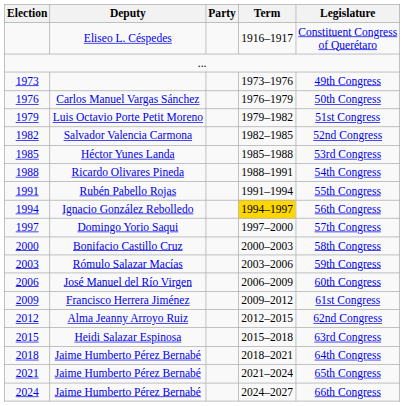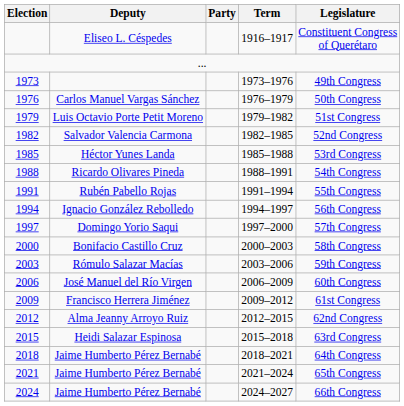(267, 209) gold background -> (267, 209) no background
